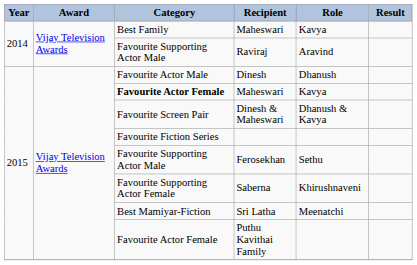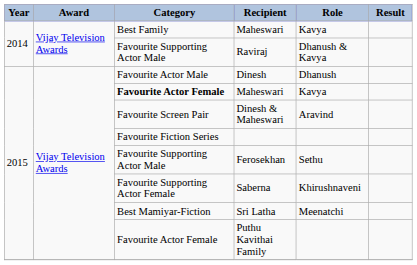(316, 52) Aravind -> (323, 52) Dhanush & Kavya
(323, 114) Dhanush & Kavya -> (316, 114) Aravind
